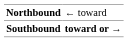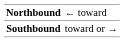(93, 28) bold -> (91, 28) normal
